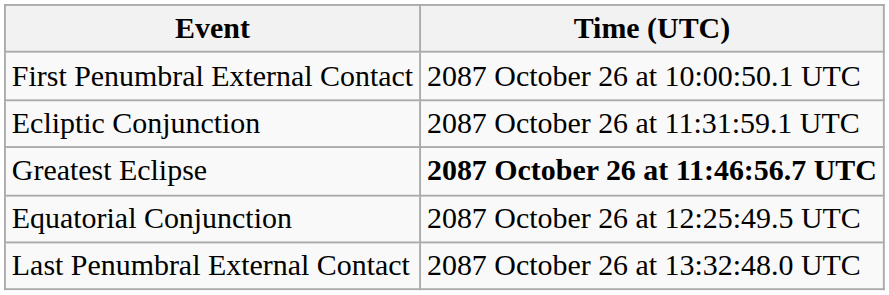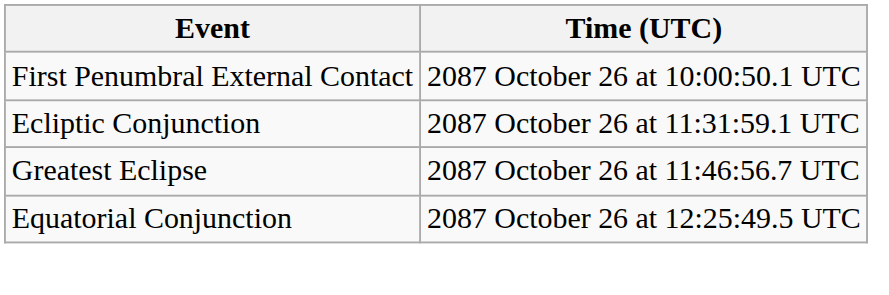(652, 170) bold -> (643, 170) normal
- row: (211, 265)
